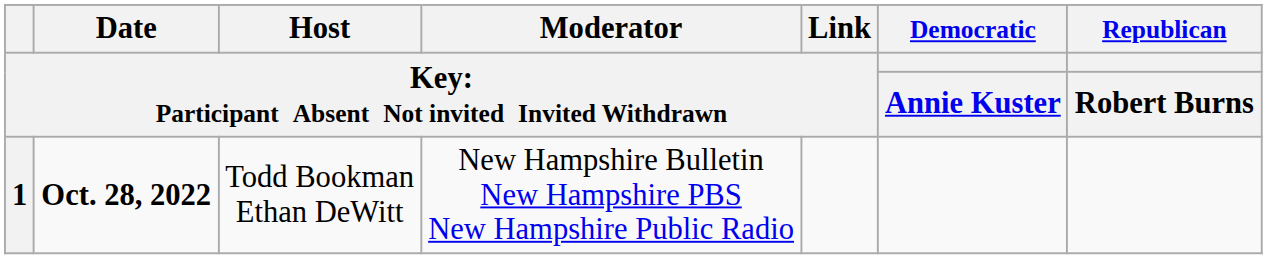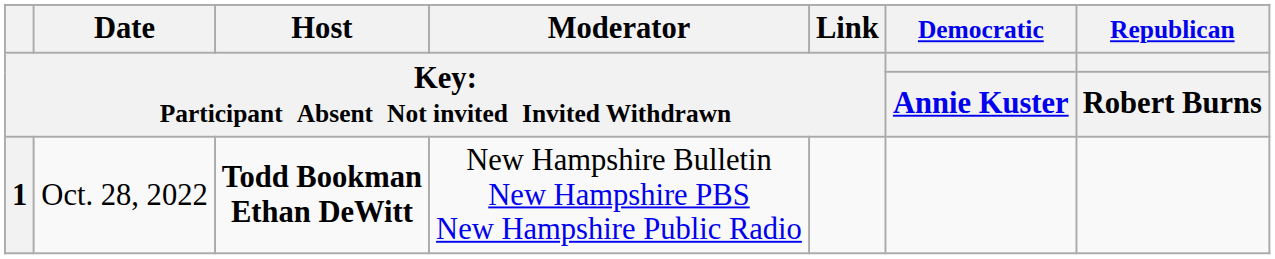(126, 194) bold -> (125, 194) normal
(320, 194) normal -> (322, 194) bold
